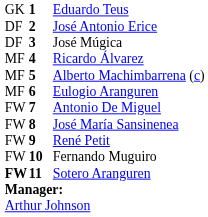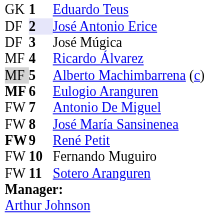(32, 26) no background -> (32, 26) lavender background
(15, 75) no background -> (15, 75) lightgrey background
(15, 91) normal -> (16, 91) bold
(15, 140) normal -> (16, 140) bold
(16, 173) bold -> (15, 173) normal
